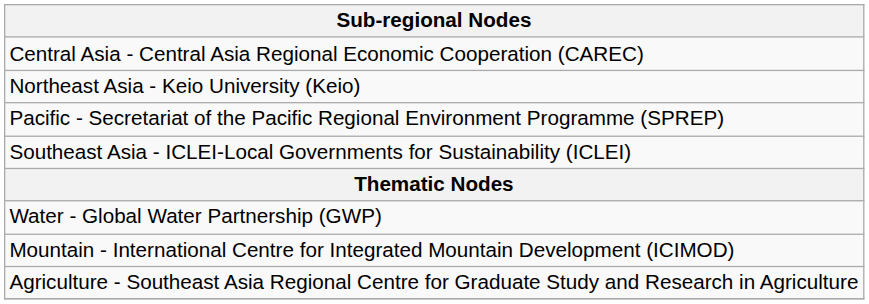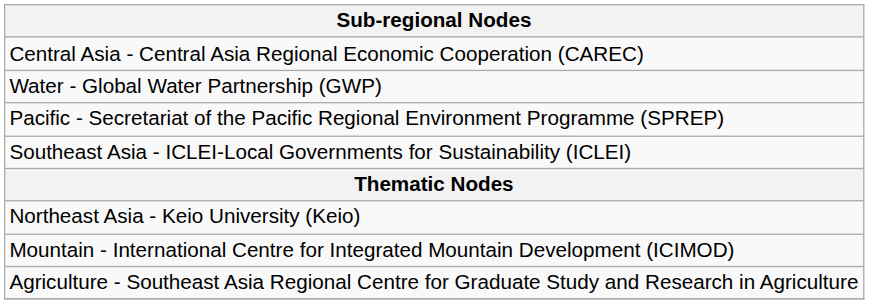(185, 86) Northeast Asia - Keio University (Keio) -> (196, 86) Water - Global Water Partnership (GWP)
(196, 217) Water - Global Water Partnership (GWP) -> (185, 217) Northeast Asia - Keio University (Keio)
